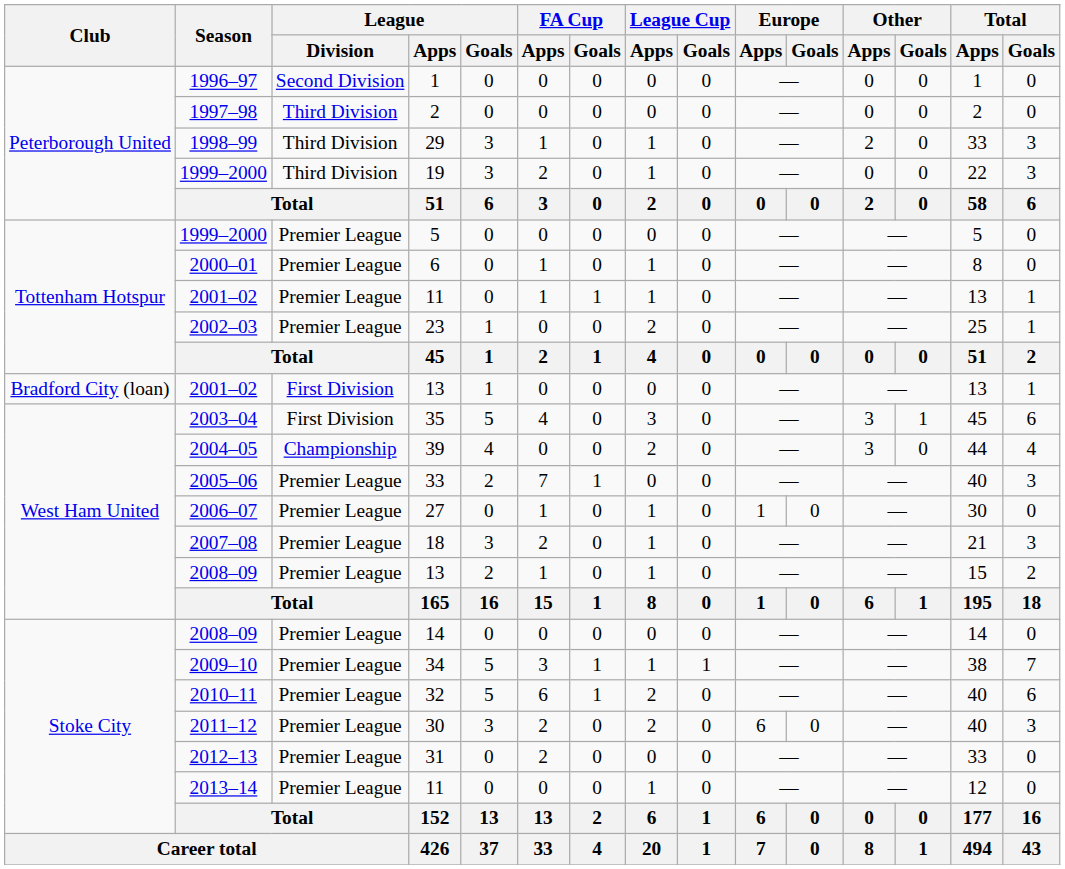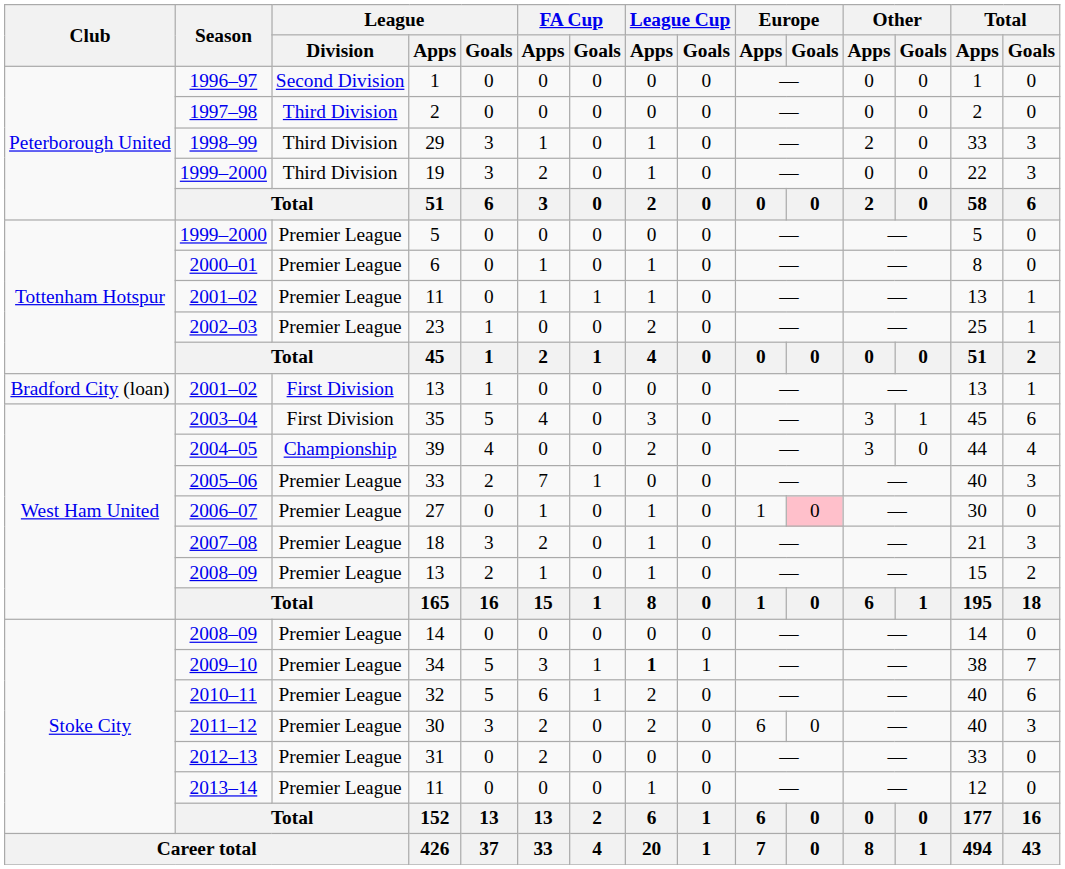(815, 511) no background -> (815, 511) pink background
(652, 664) normal -> (652, 664) bold
